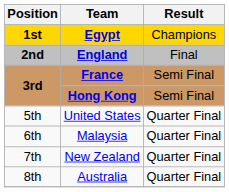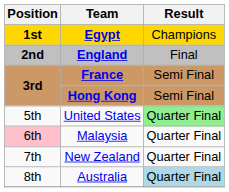(184, 116) no background -> (184, 116) lightgreen background
(33, 136) no background -> (33, 136) pink background
(184, 177) no background -> (184, 177) lightblue background
